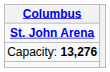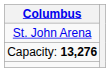(52, 33) bold -> (52, 33) normal
